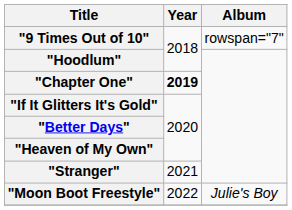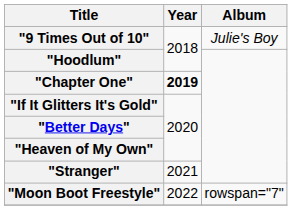(244, 37) rowspan="7" -> (244, 37) Julie's Boy
(244, 194) Julie's Boy -> (244, 194) rowspan="7"
